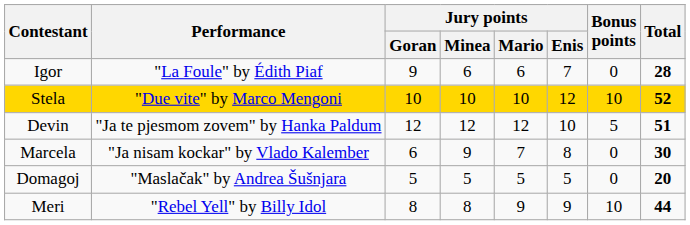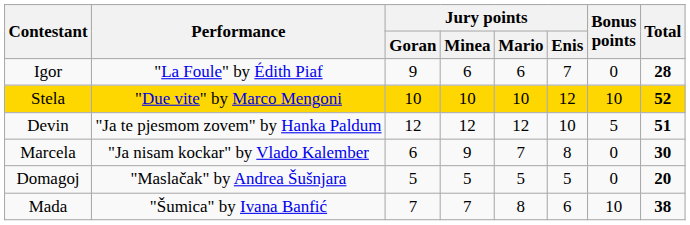- row: (48, 206)
+ row: (48, 206)
